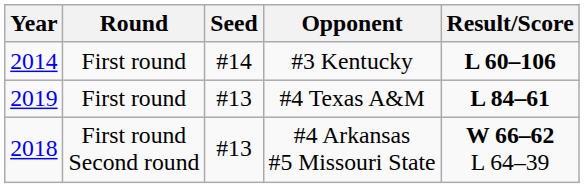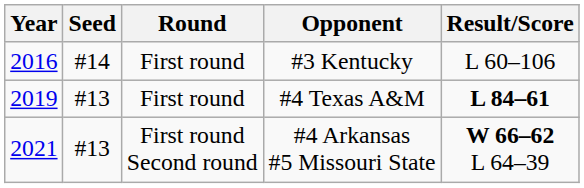columns swapped: (234, 23) <-> (134, 23)
(34, 60) 2014 -> (34, 60) 2016
(510, 60) bold -> (510, 60) normal
(34, 149) 2018 -> (34, 149) 2021
